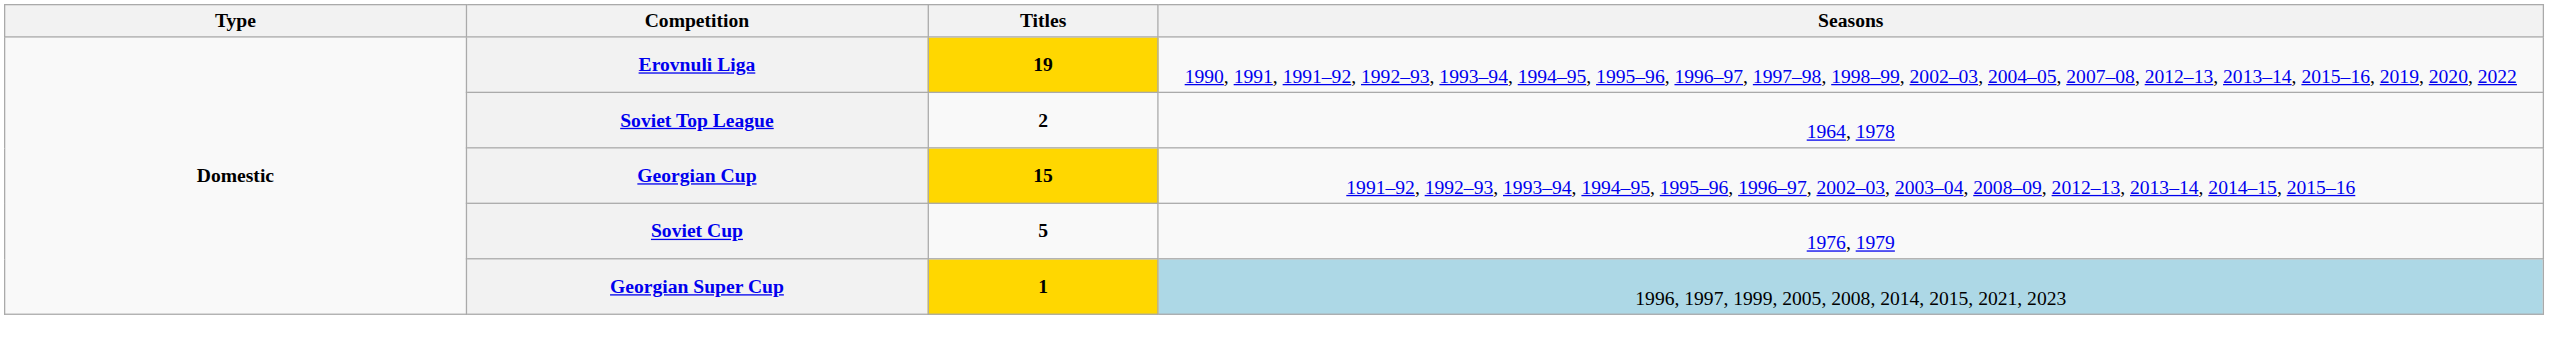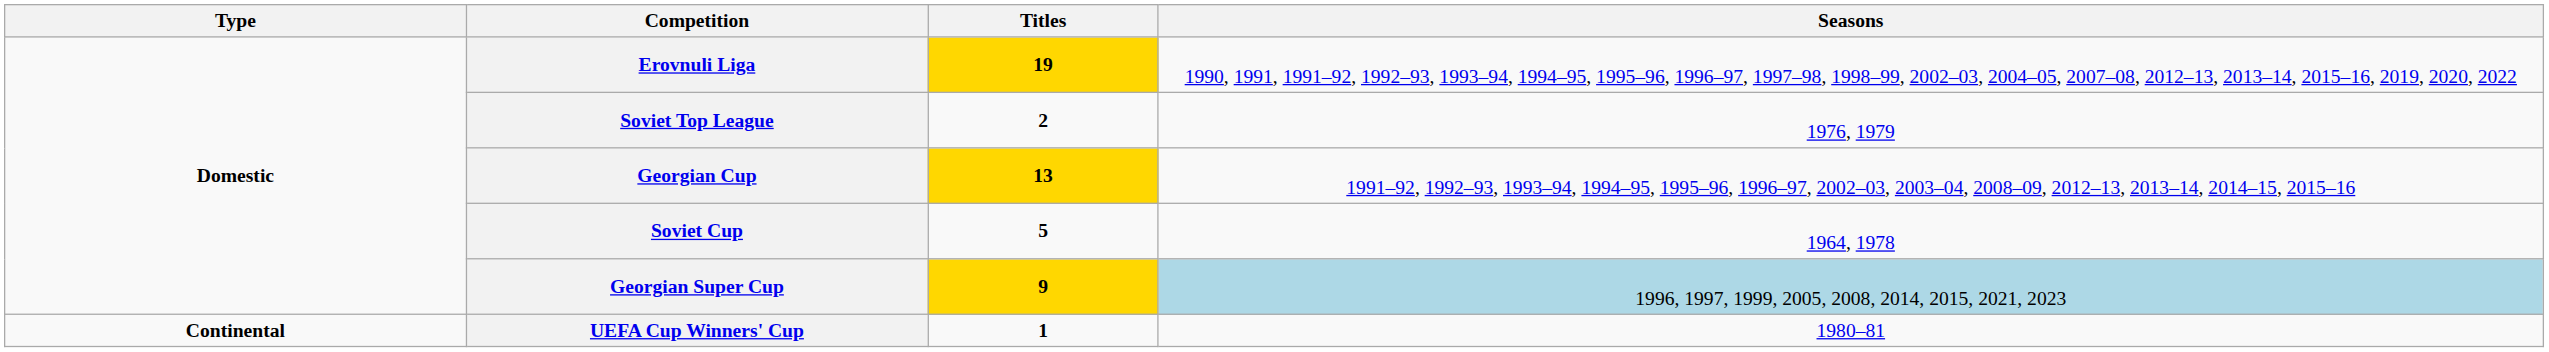(1851, 131) 1964, 1978 -> (1851, 131) 1976, 1979
(1043, 175) 15 -> (1043, 175) 13
(1851, 243) 1976, 1979 -> (1851, 243) 1964, 1978
(1043, 286) 1 -> (1043, 286) 9
+ row: (697, 330)
